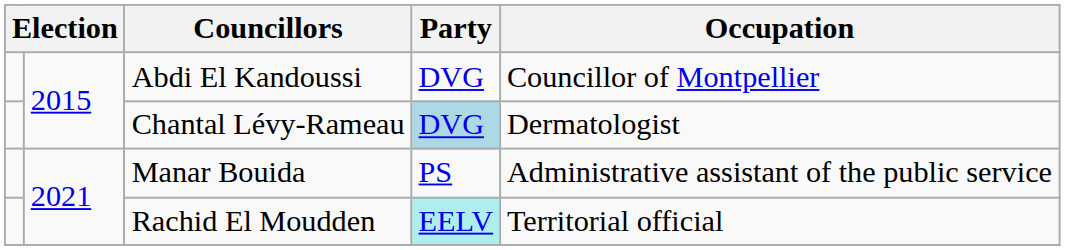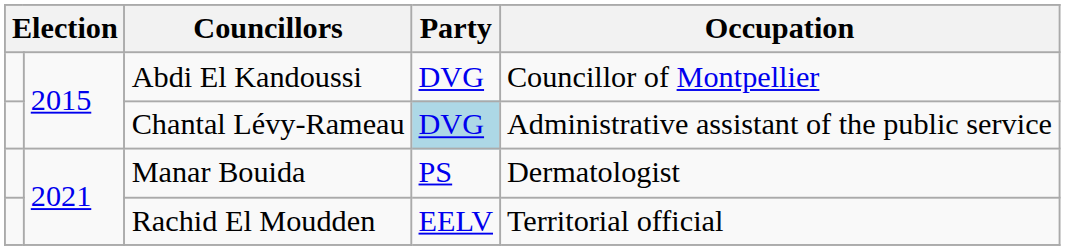(593, 124) Dermatologist -> (779, 124) Administrative assistant of the public service
(779, 172) Administrative assistant of the public service -> (593, 172) Dermatologist
(456, 220) paleturquoise background -> (456, 220) no background
